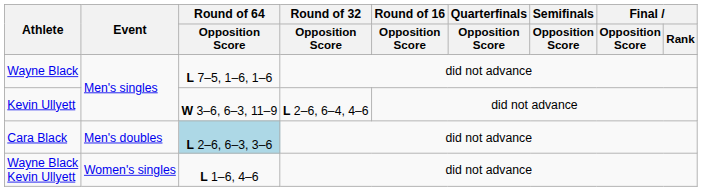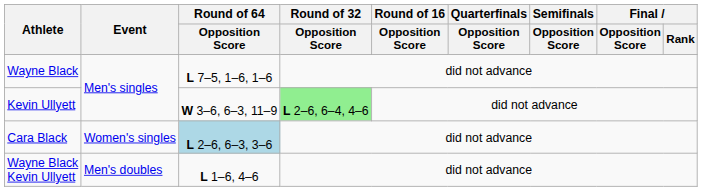(326, 111) no background -> (326, 111) lightgreen background
(123, 137) Men's doubles -> (130, 137) Women's singles
(130, 170) Women's singles -> (123, 170) Men's doubles
